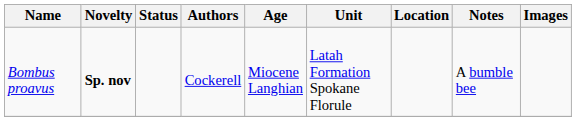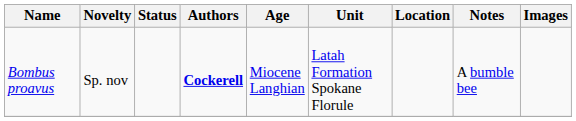(108, 80) bold -> (106, 80) normal
(213, 80) normal -> (213, 80) bold
